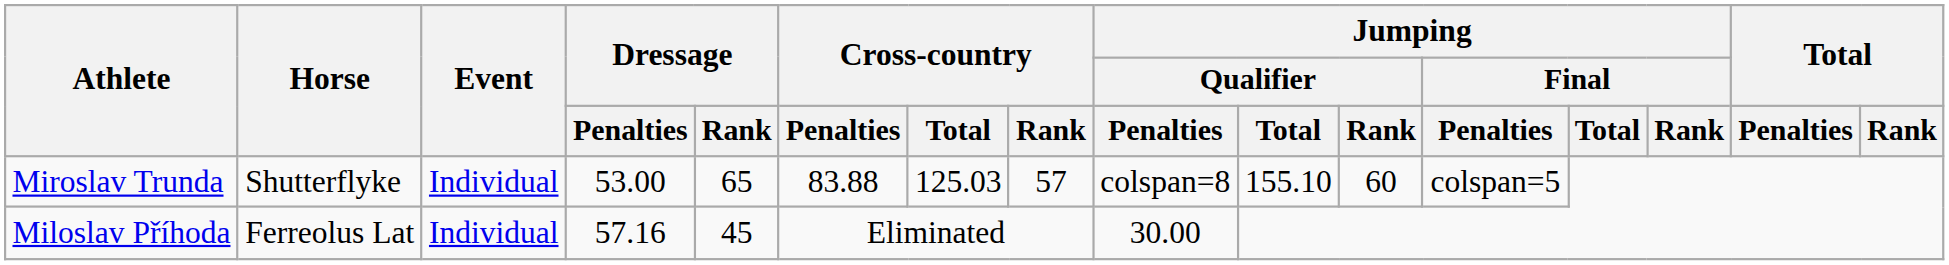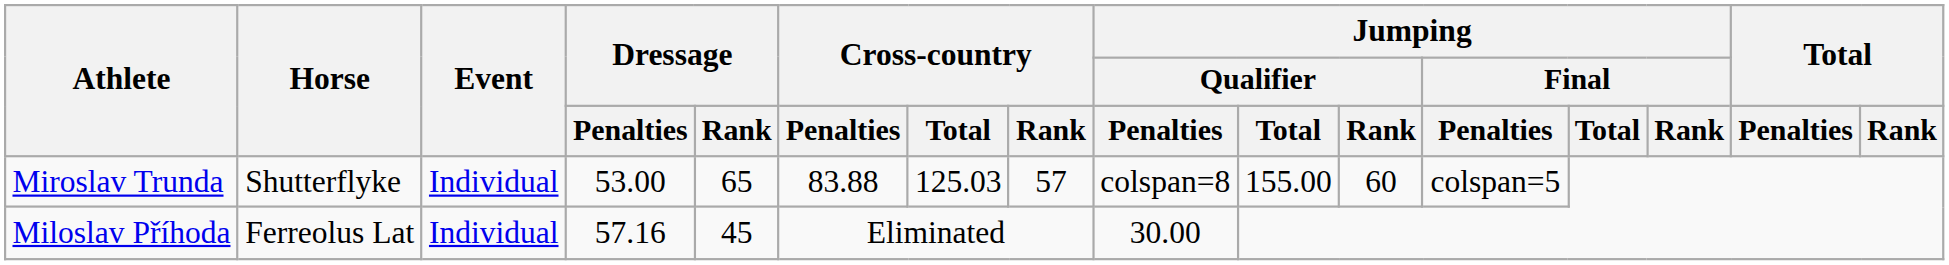(1288, 181) 155.10 -> (1288, 181) 155.00
